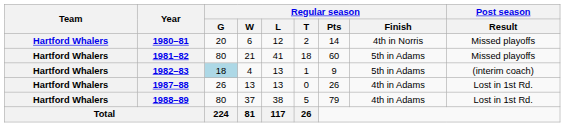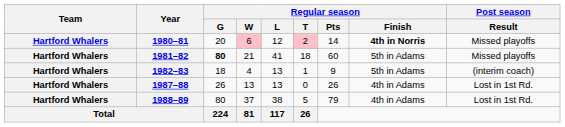(250, 41) no background -> (249, 41) pink background
(306, 41) no background -> (305, 41) pink background
(398, 41) normal -> (398, 41) bold
(221, 56) normal -> (220, 56) bold
(221, 71) lightblue background -> (220, 71) no background
